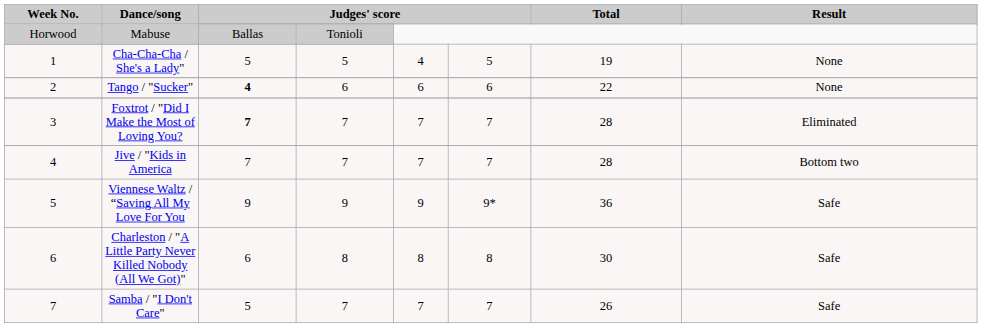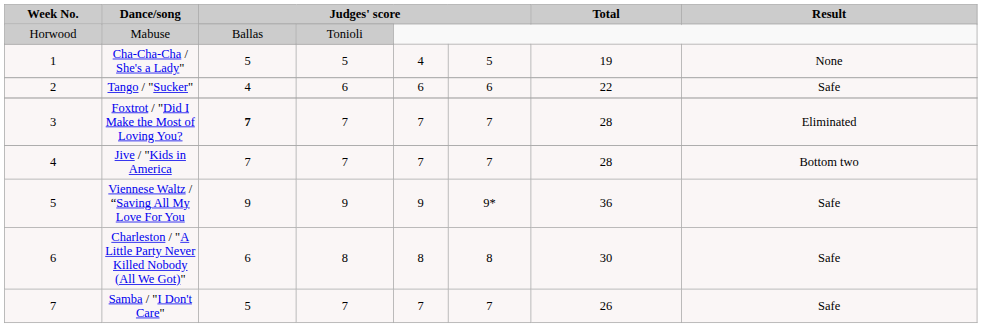(248, 87) bold -> (248, 87) normal
(829, 87) None -> (829, 87) Safe
